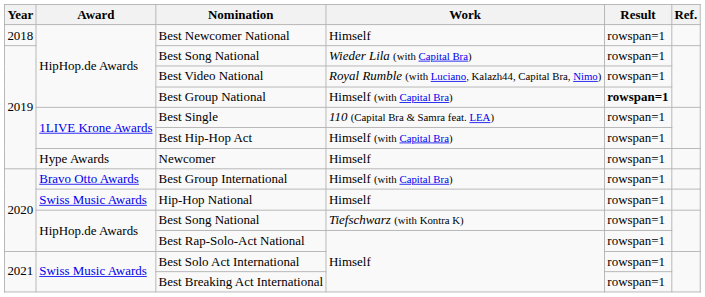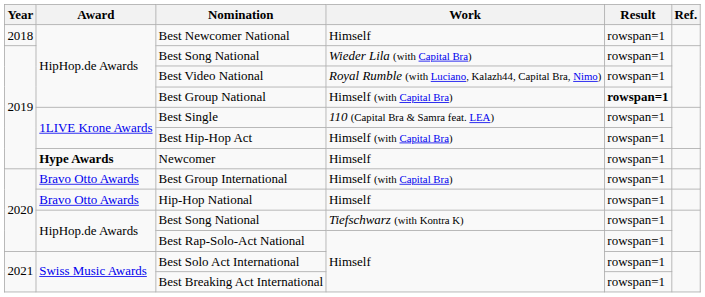(74, 158) normal -> (76, 158) bold
(93, 199) Swiss Music Awards -> (89, 199) Bravo Otto Awards
